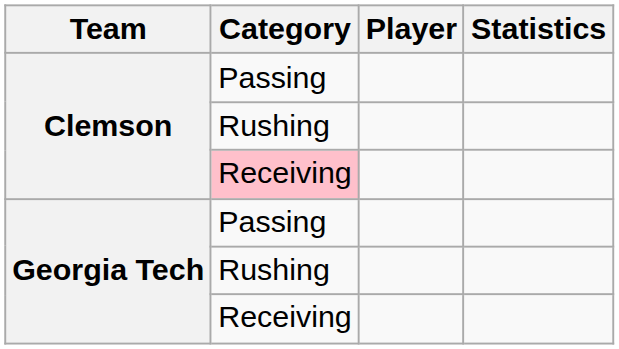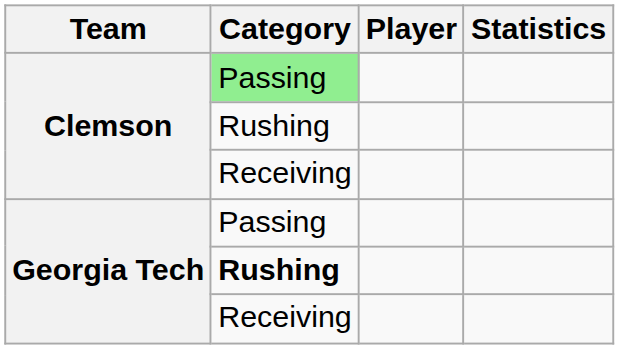(272, 77) no background -> (272, 77) lightgreen background
(285, 173) pink background -> (285, 173) no background
(274, 270) normal -> (279, 270) bold
